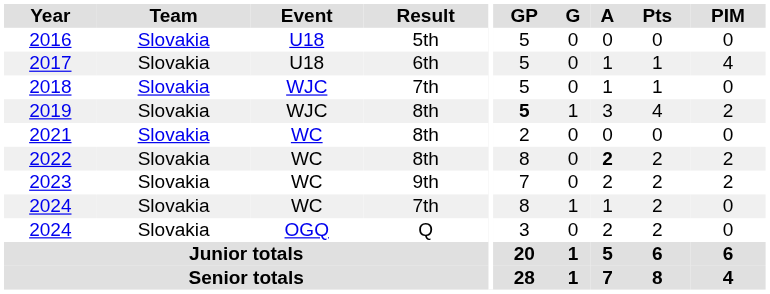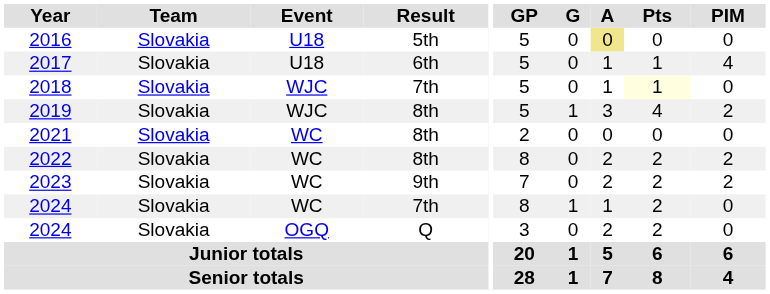(607, 39) no background -> (607, 39) khaki background
(657, 87) no background -> (657, 87) lightyellow background
(524, 111) bold -> (524, 111) normal
(607, 158) bold -> (607, 158) normal
